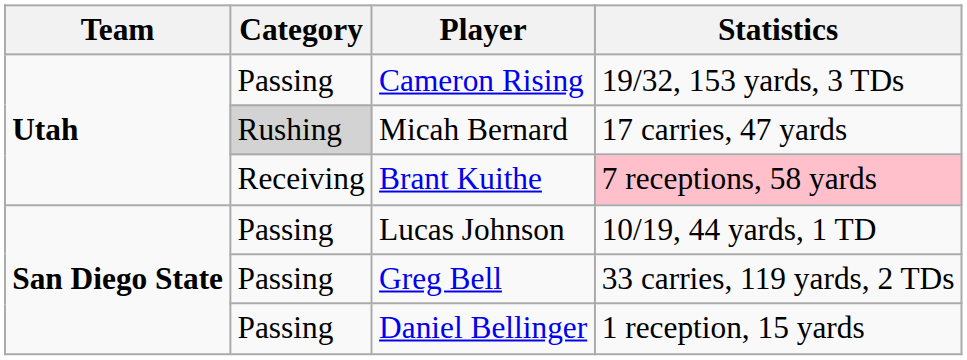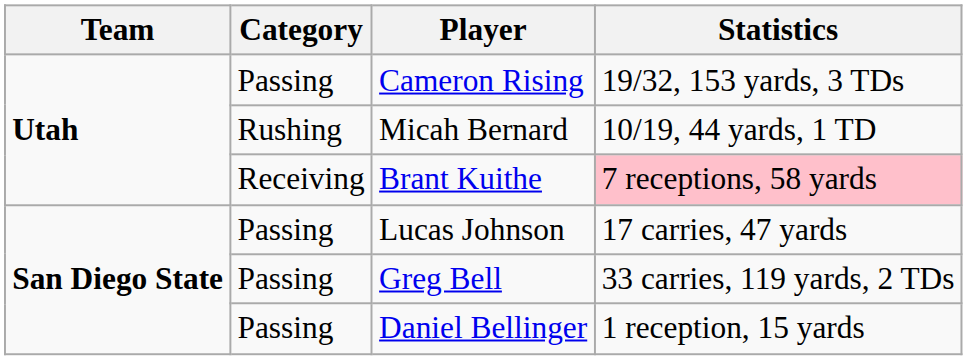(290, 129) lightgrey background -> (290, 129) no background
(724, 129) 17 carries, 47 yards -> (739, 129) 10/19, 44 yards, 1 TD
(739, 228) 10/19, 44 yards, 1 TD -> (724, 228) 17 carries, 47 yards
